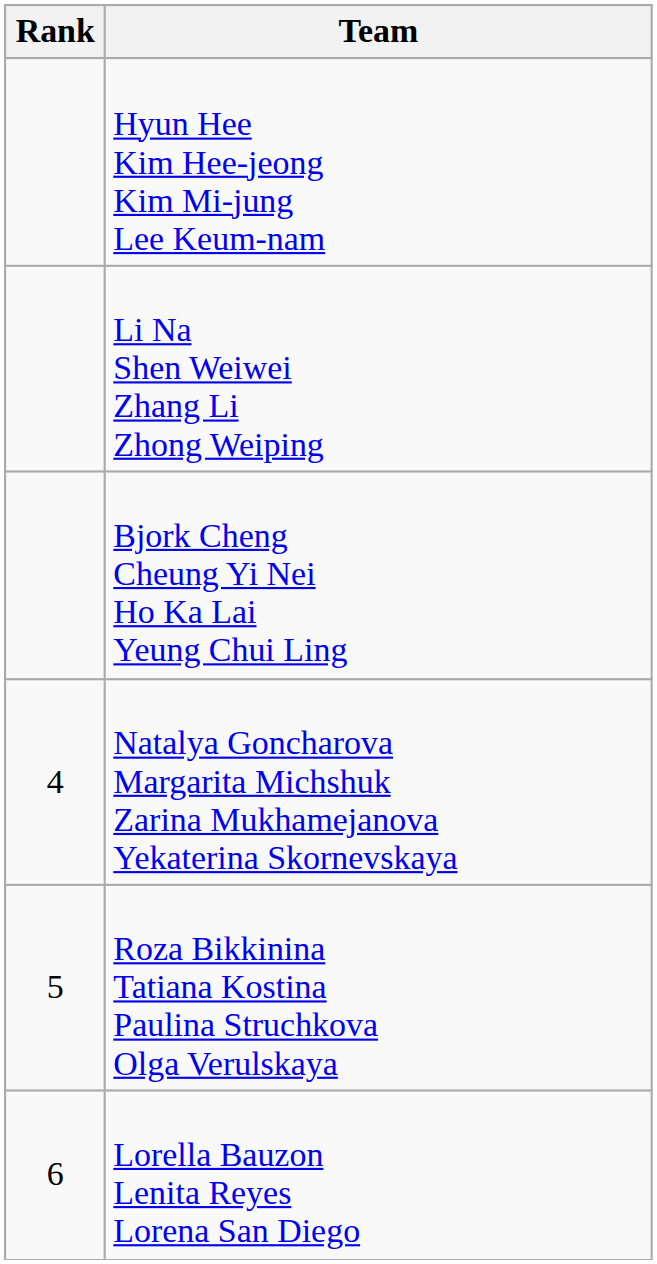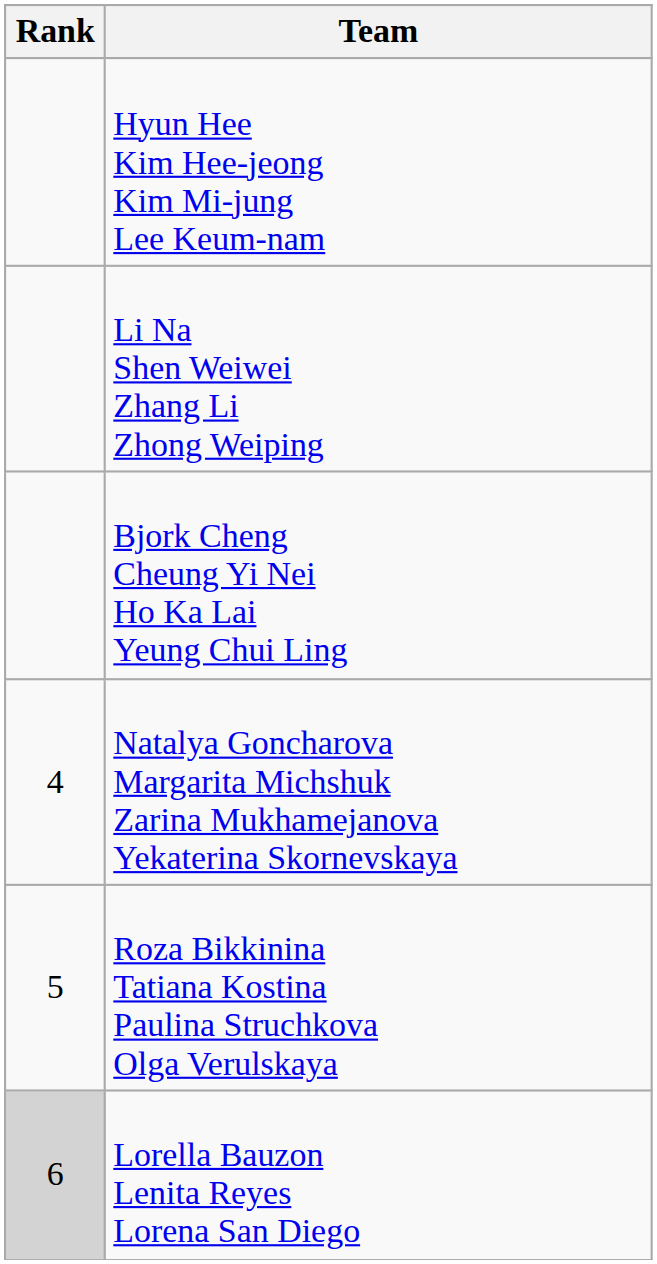(55, 1174) no background -> (55, 1174) lightgrey background
